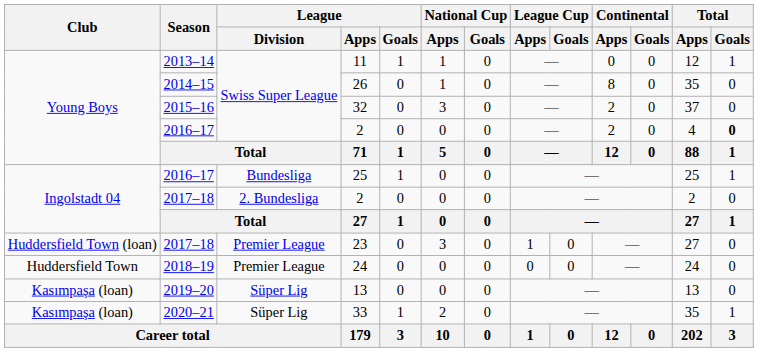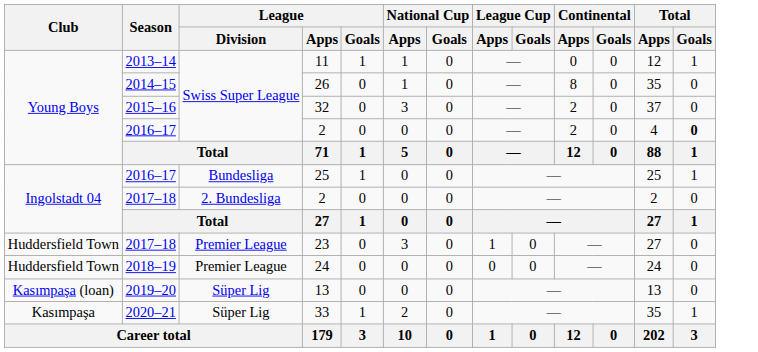(82, 244) Huddersfield Town (loan) -> (63, 244) Huddersfield Town
(82, 312) Kasımpaşa (loan) -> (63, 312) Kasımpaşa
